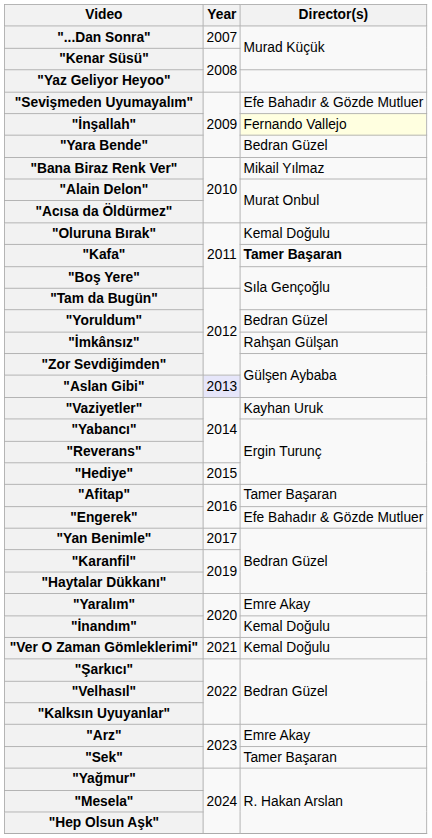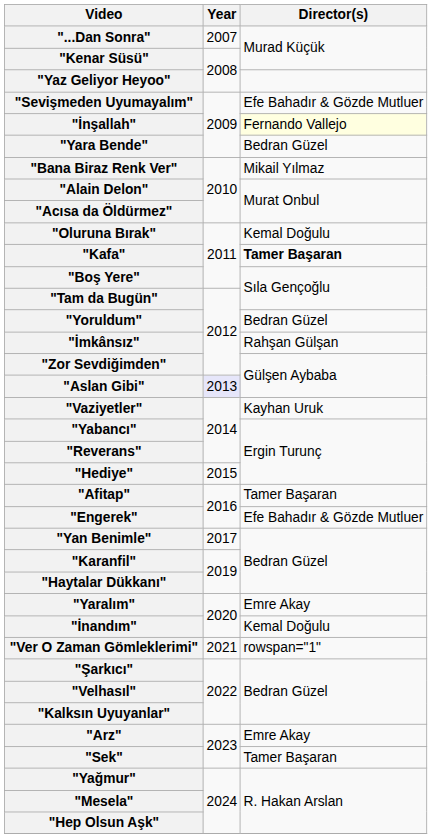(287, 648) Kemal Doğulu -> (282, 648) rowspan="1"
